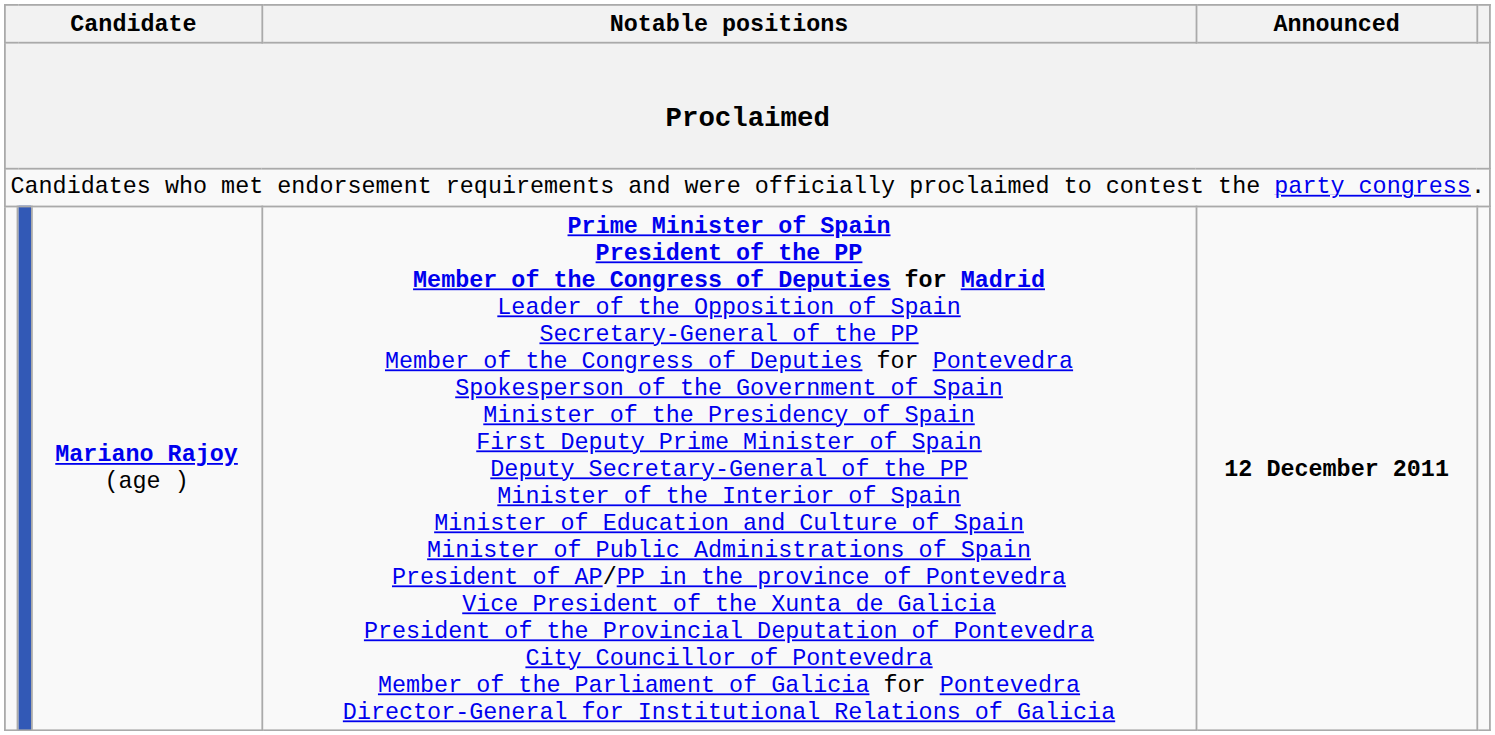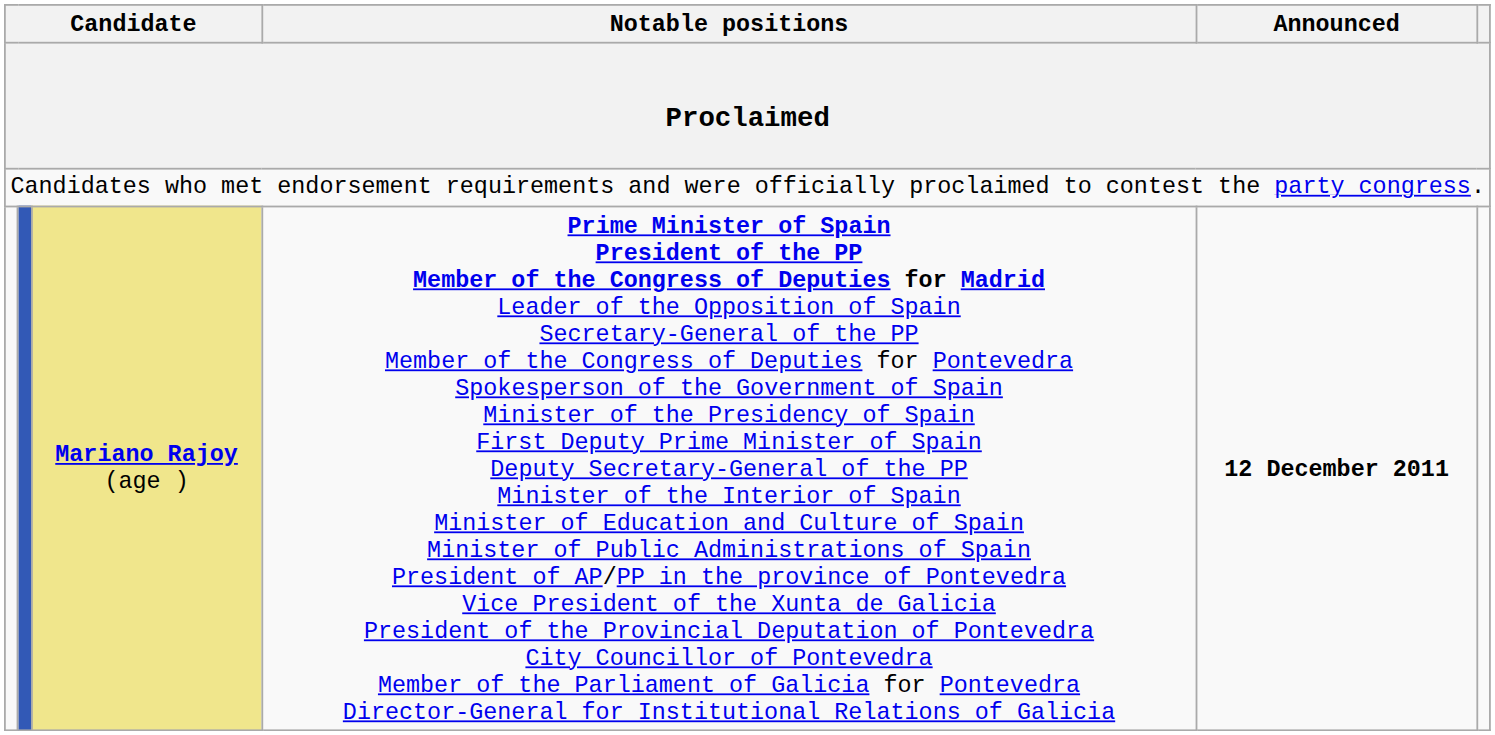(147, 469) no background -> (147, 469) khaki background
